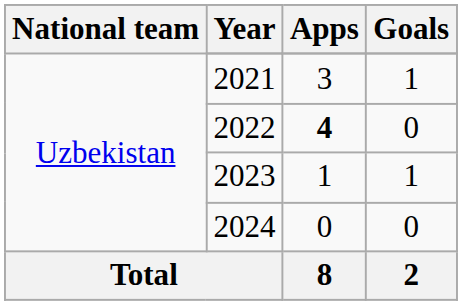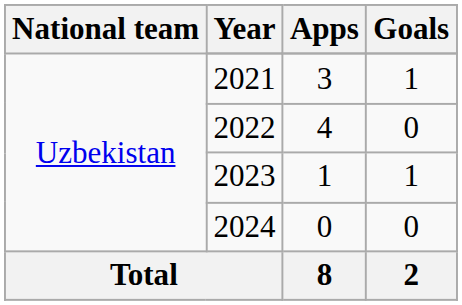(324, 127) bold -> (324, 127) normal
